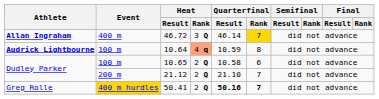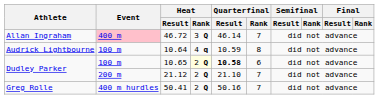(39, 36) bold -> (39, 36) normal
(110, 36) no background -> (110, 36) pink background
(259, 36) gold background -> (259, 36) no background
(50, 49) bold -> (50, 49) normal
(201, 49) lightsalmon background -> (201, 49) no background
(201, 62) no background -> (201, 62) lightyellow background
(229, 62) normal -> (229, 62) bold
(128, 88) gold background -> (128, 88) no background
(229, 88) bold -> (229, 88) normal
(259, 88) bold -> (259, 88) normal
